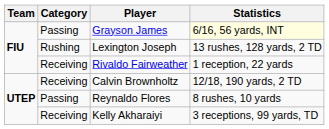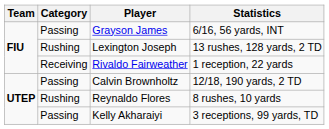(238, 30) lightyellow background -> (238, 30) no background
(64, 81) Receiving -> (59, 81) Passing
(59, 98) Passing -> (60, 98) Rushing
(64, 115) Receiving -> (59, 115) Passing
